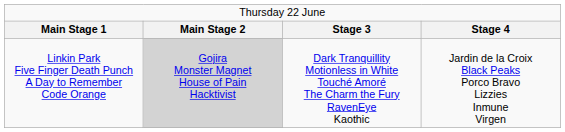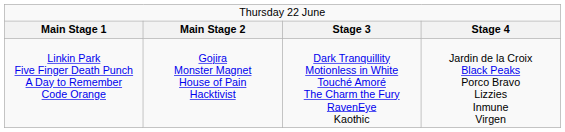(213, 77) lightgrey background -> (213, 77) no background
